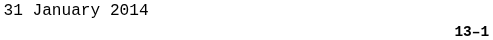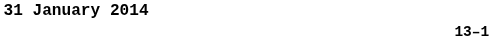(76, 10) normal -> (76, 10) bold
